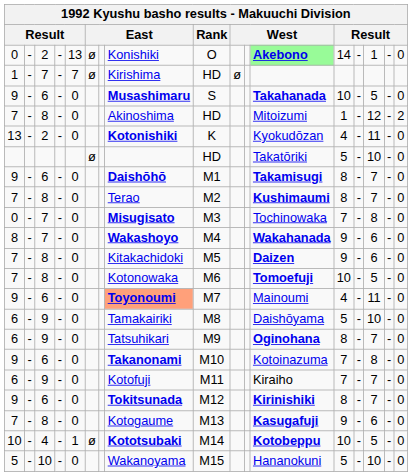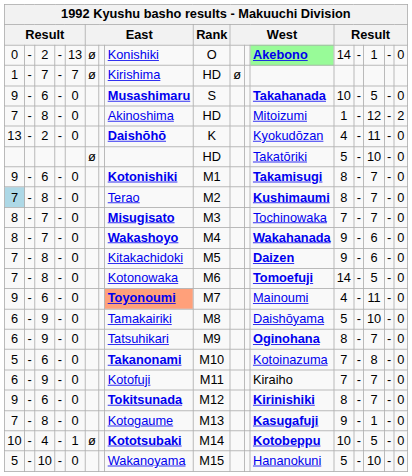(143, 136) Kotonishiki -> (137, 136) Daishōhō
(137, 177) Daishōhō -> (143, 177) Kotonishiki
(14, 197) no background -> (14, 197) lightblue background
(14, 217) 0 -> (14, 217) 8
(374, 217) 8 -> (374, 217) 7
(344, 278) 10 -> (344, 278) 14
(14, 359) 9 -> (14, 359) 5
(374, 420) 6 -> (374, 420) 1
